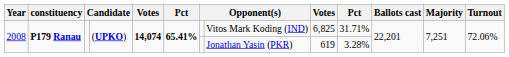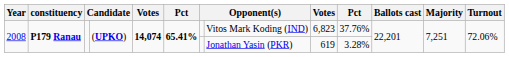(324, 28) 6,825 -> (324, 28) 6,823
(354, 28) 31.71% -> (354, 28) 37.76%
